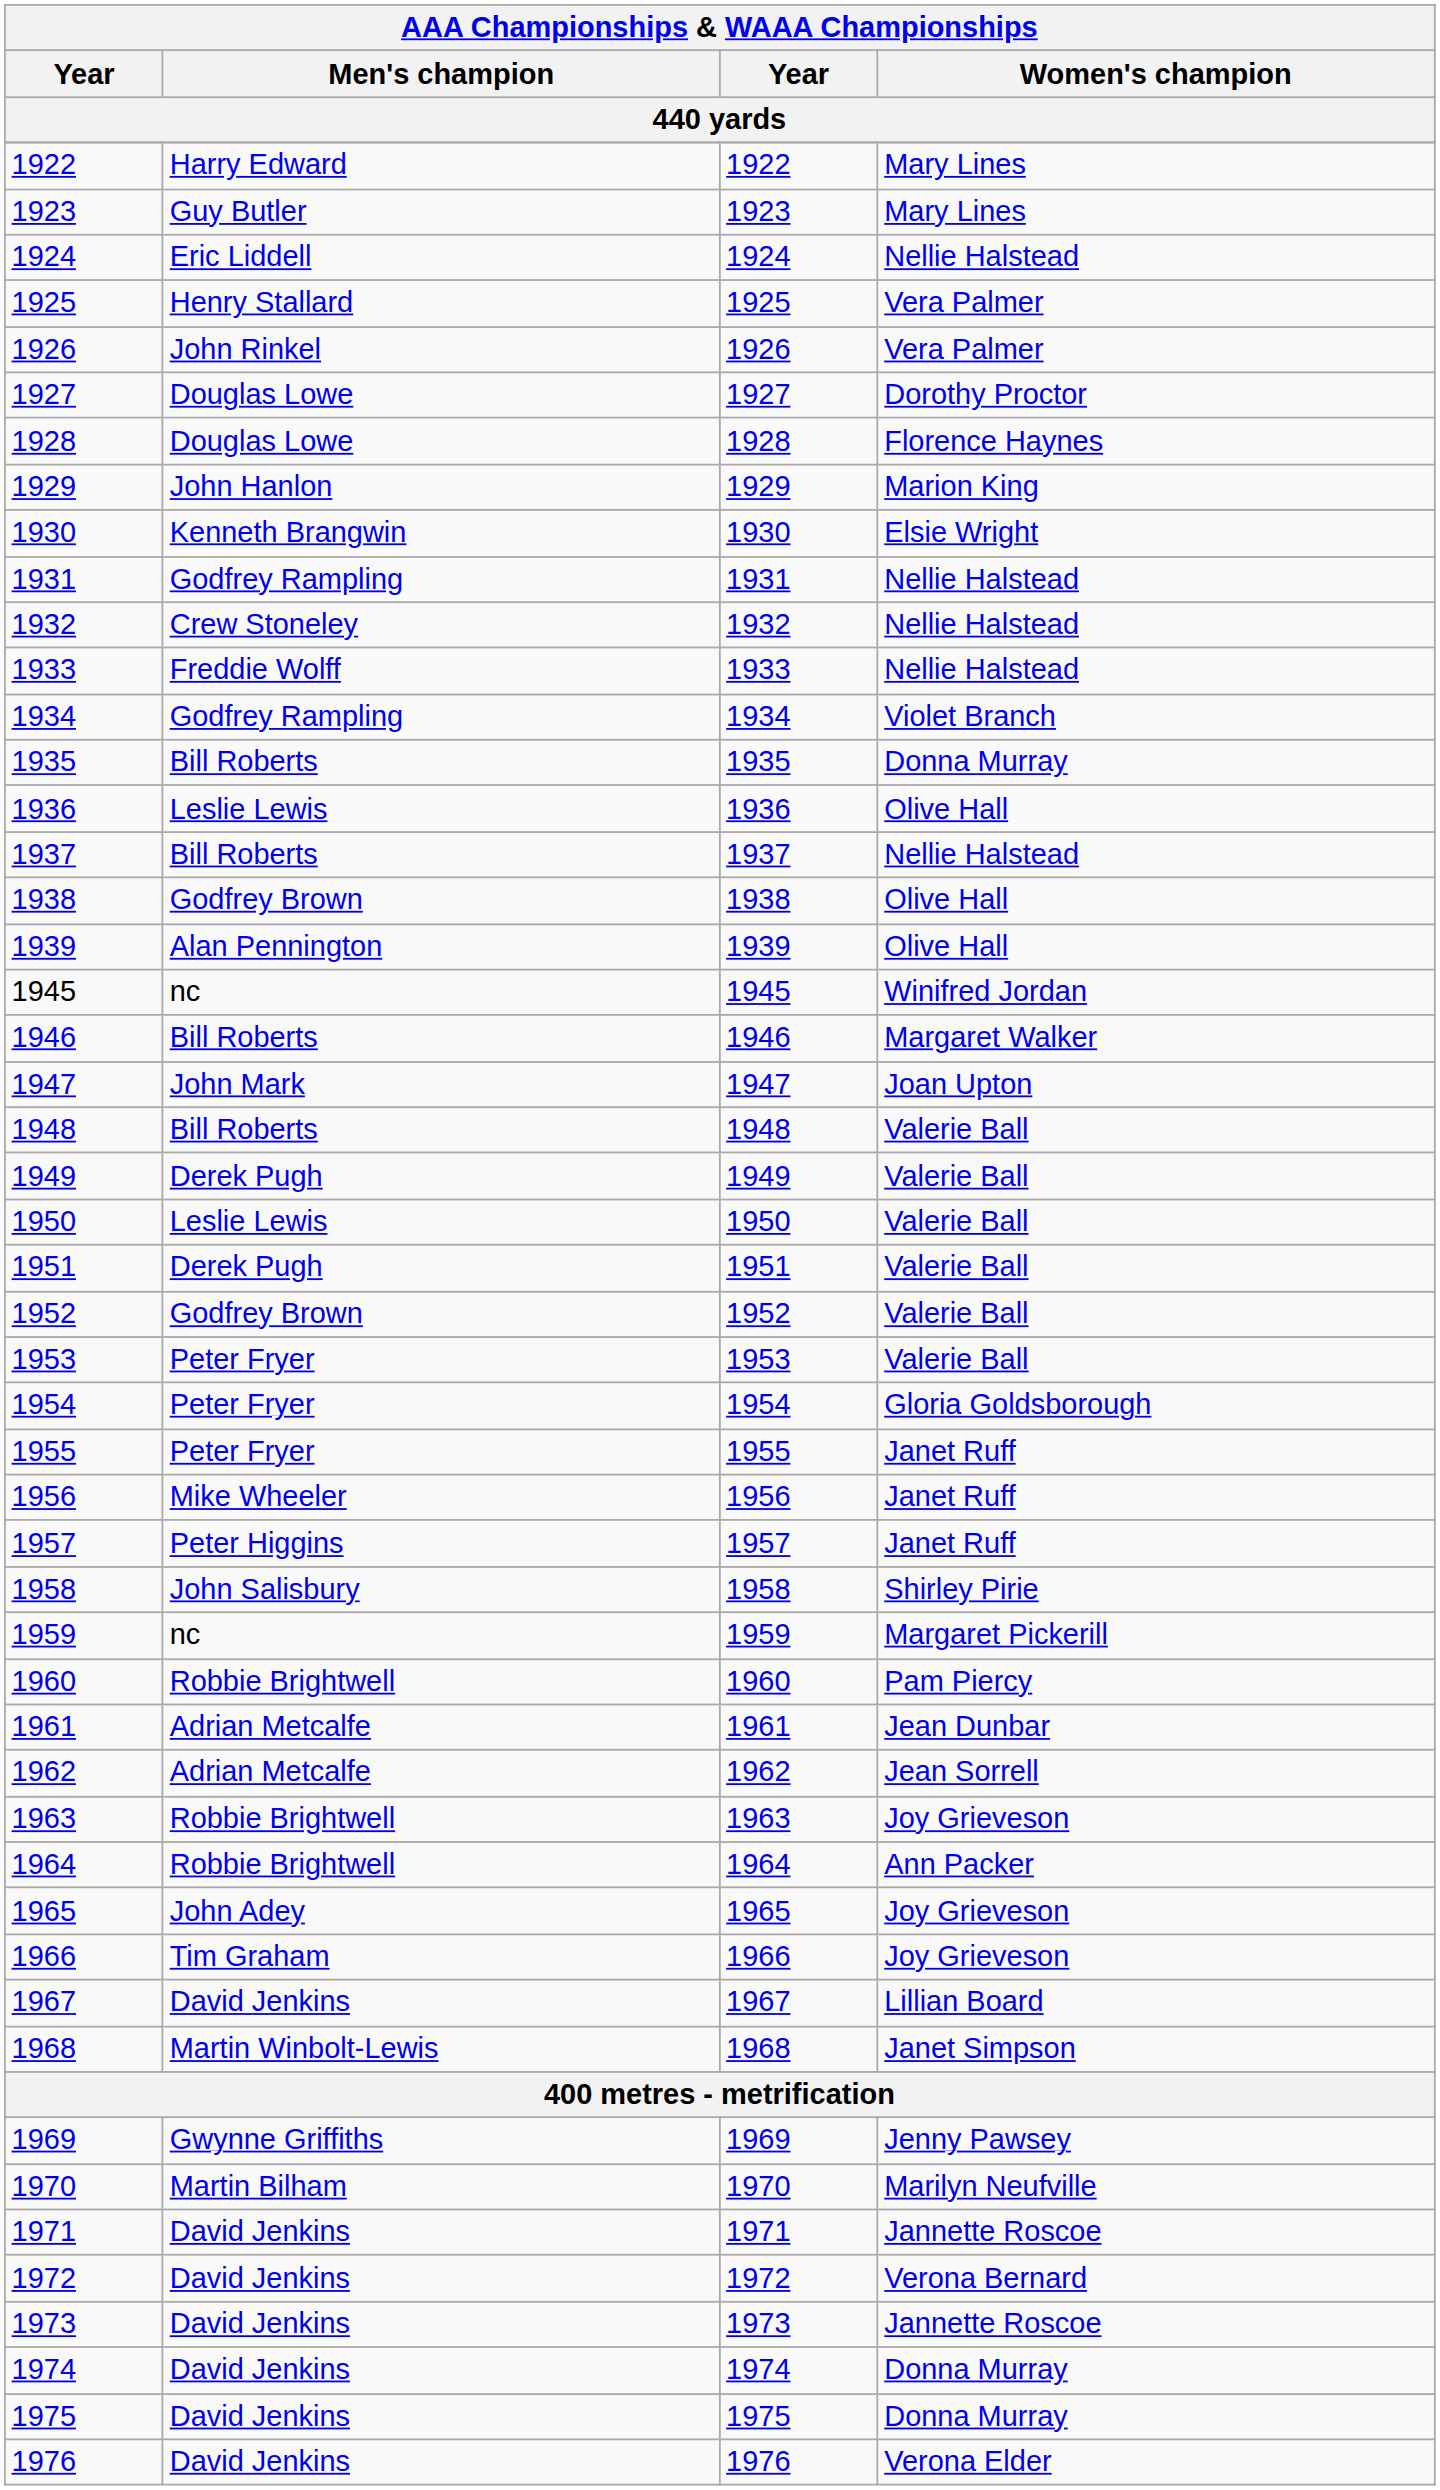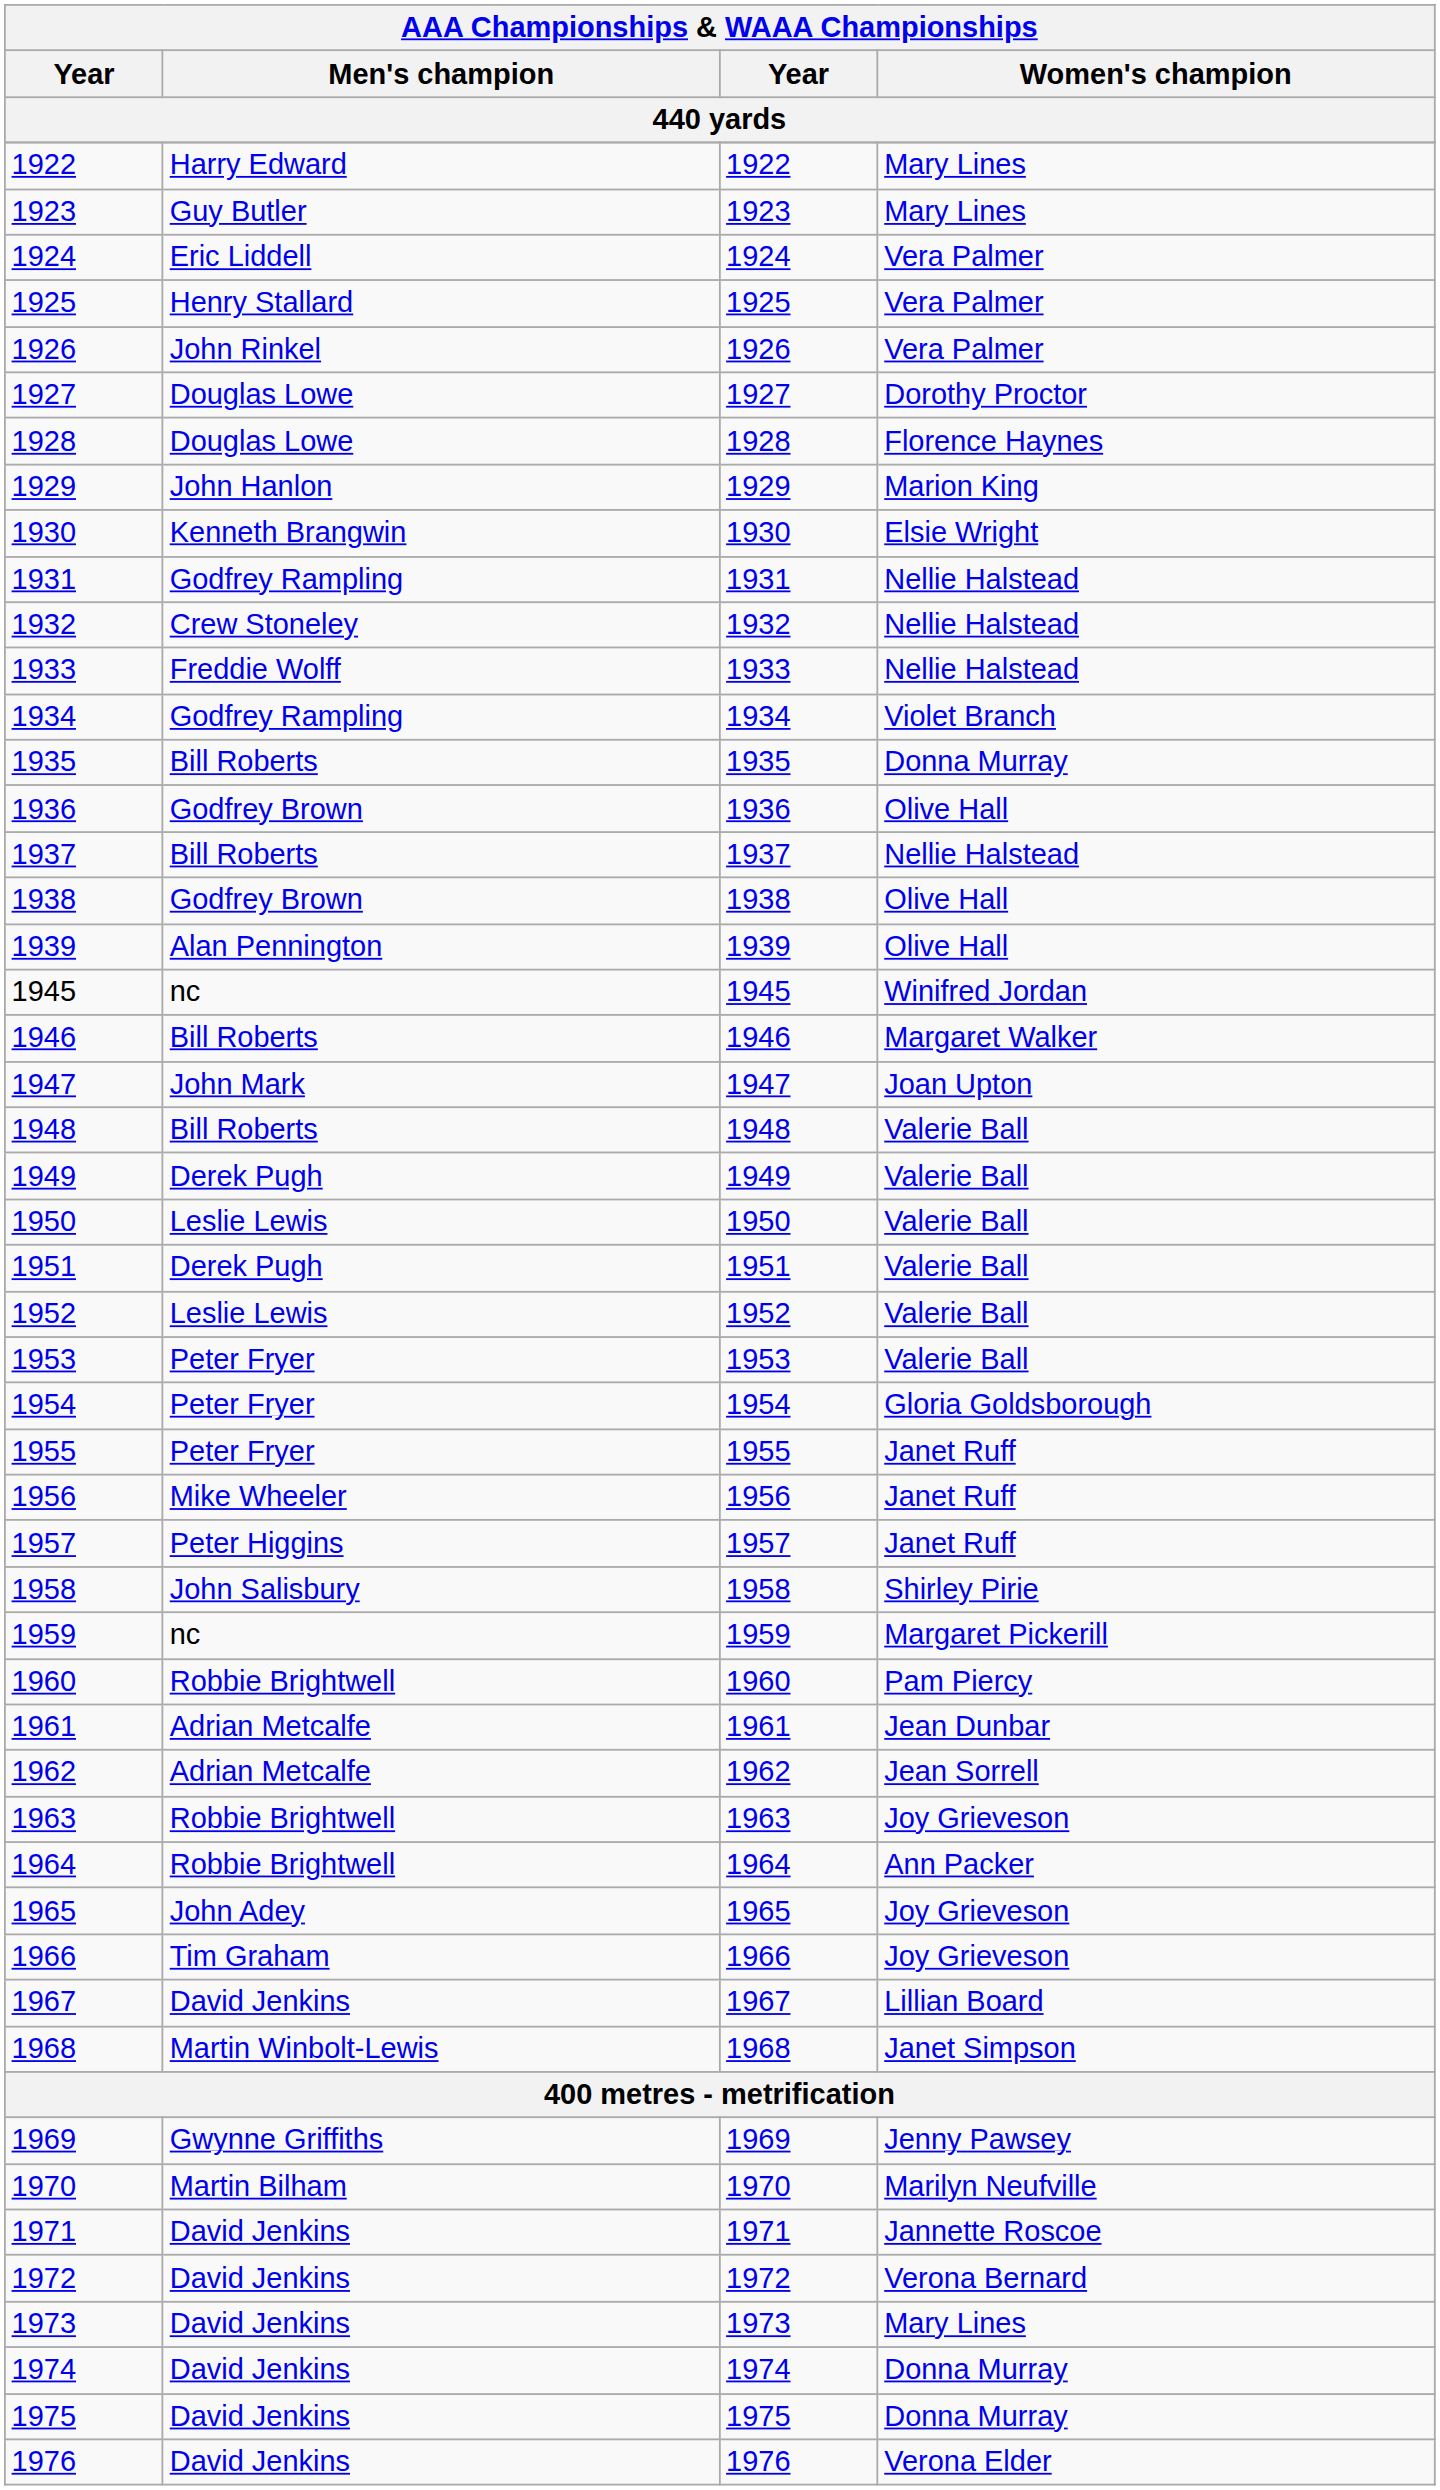(982, 257) Nellie Halstead -> (964, 257) Vera Palmer
(249, 808) Leslie Lewis -> (266, 808) Godfrey Brown
(266, 1313) Godfrey Brown -> (249, 1313) Leslie Lewis
(993, 2323) Jannette Roscoe -> (955, 2323) Mary Lines
